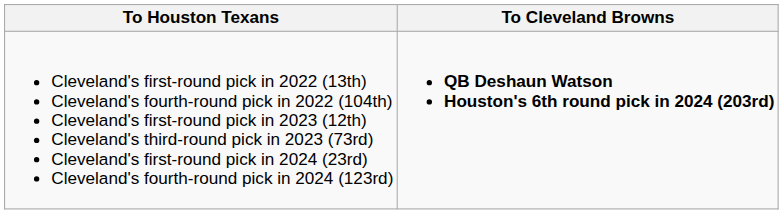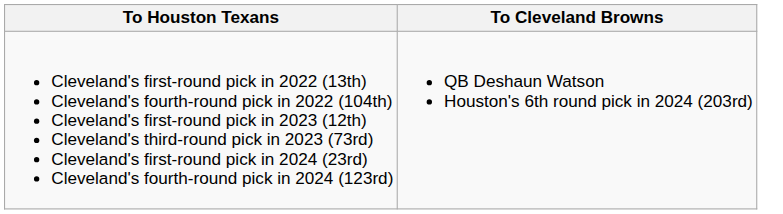(588, 91) bold -> (577, 91) normal
